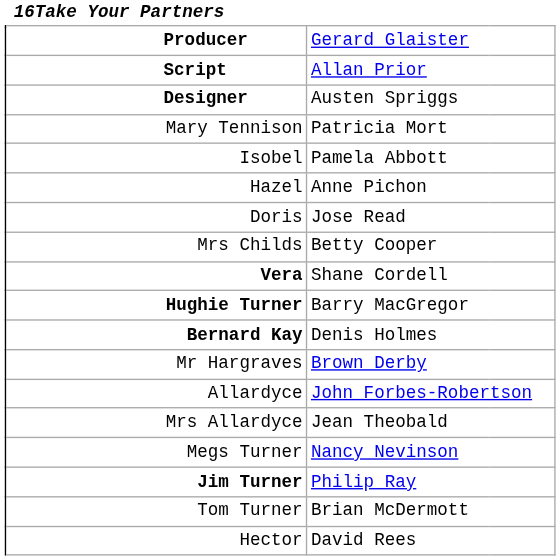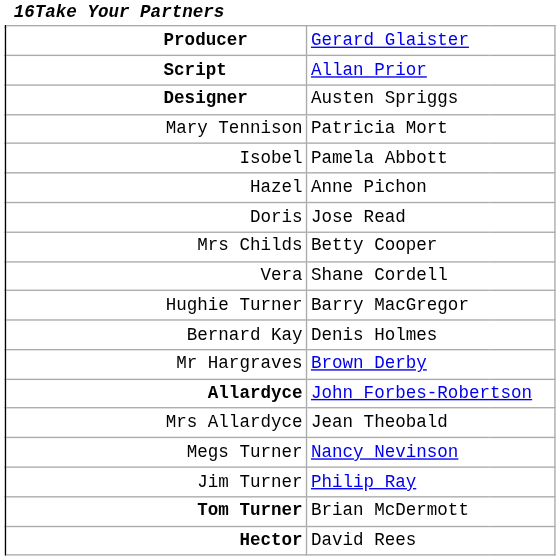(282, 276) bold -> (282, 276) normal
(234, 305) bold -> (234, 305) normal
(245, 334) bold -> (245, 334) normal
(255, 393) normal -> (255, 393) bold
(250, 481) bold -> (250, 481) normal
(250, 511) normal -> (250, 511) bold
(271, 540) normal -> (271, 540) bold
